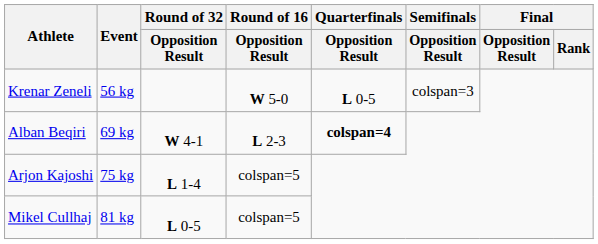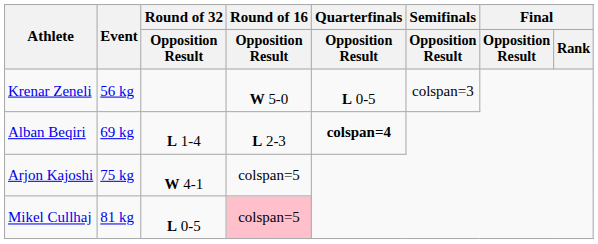(184, 142) W 4-1 -> (184, 142) L 1-4
(184, 184) L 1-4 -> (184, 184) W 4-1
(269, 217) no background -> (269, 217) pink background
